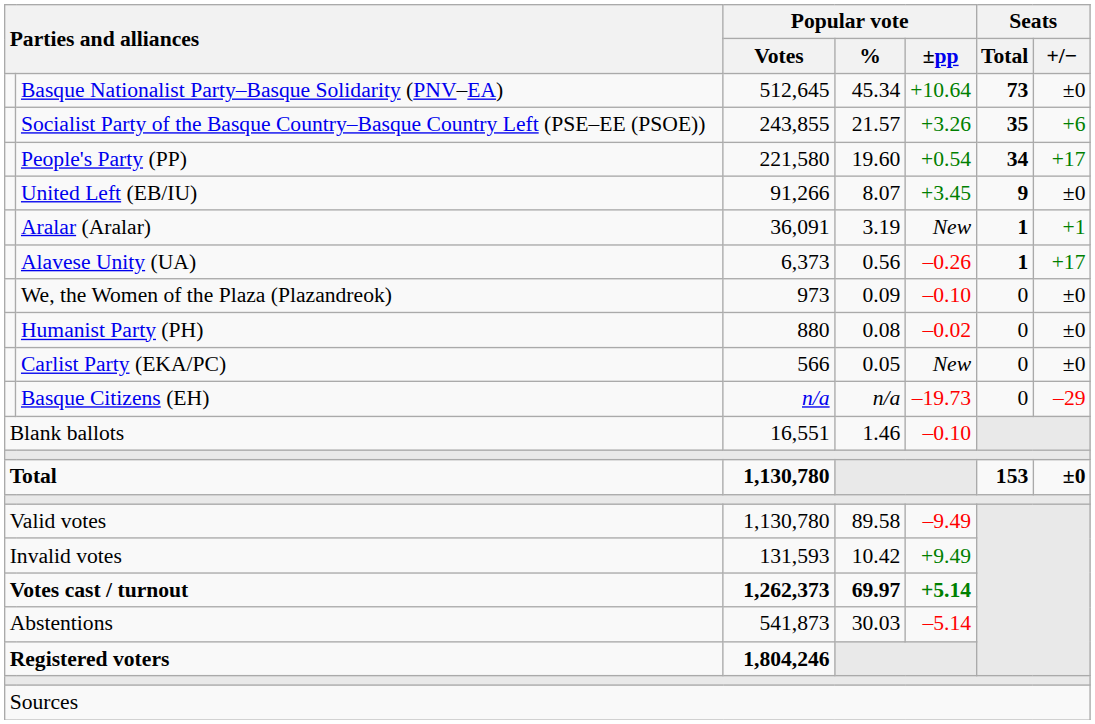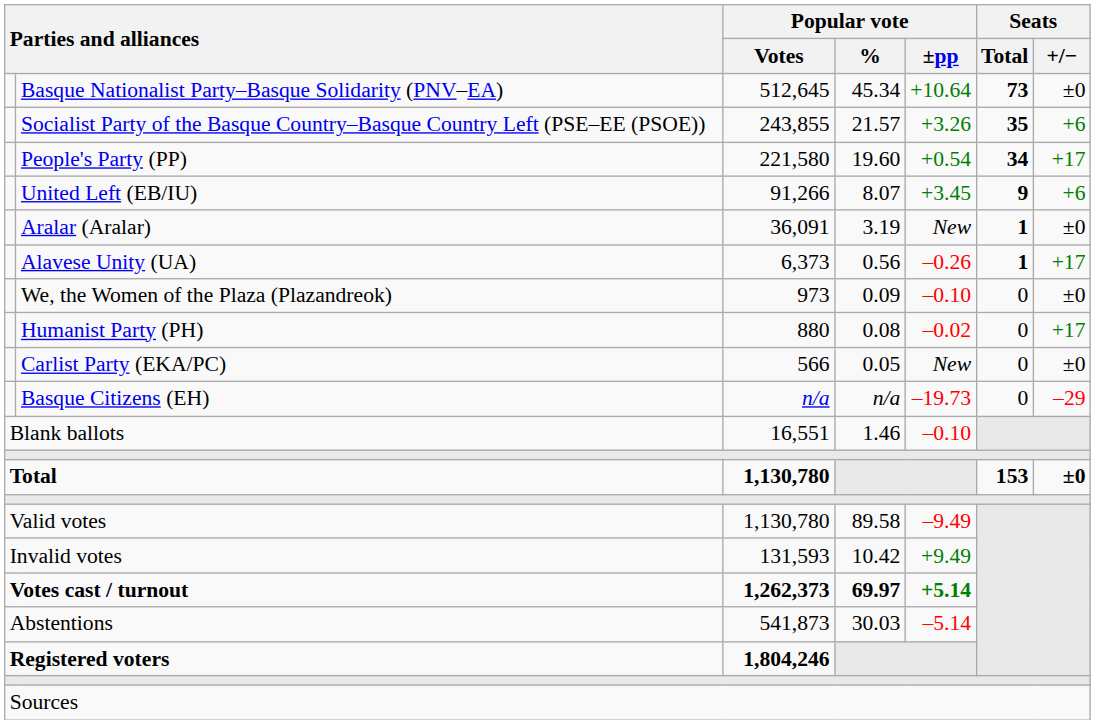(1074, 192) ±0 -> (1074, 192) +6
(1074, 227) +1 -> (1074, 227) ±0
(1074, 329) ±0 -> (1069, 329) +17
